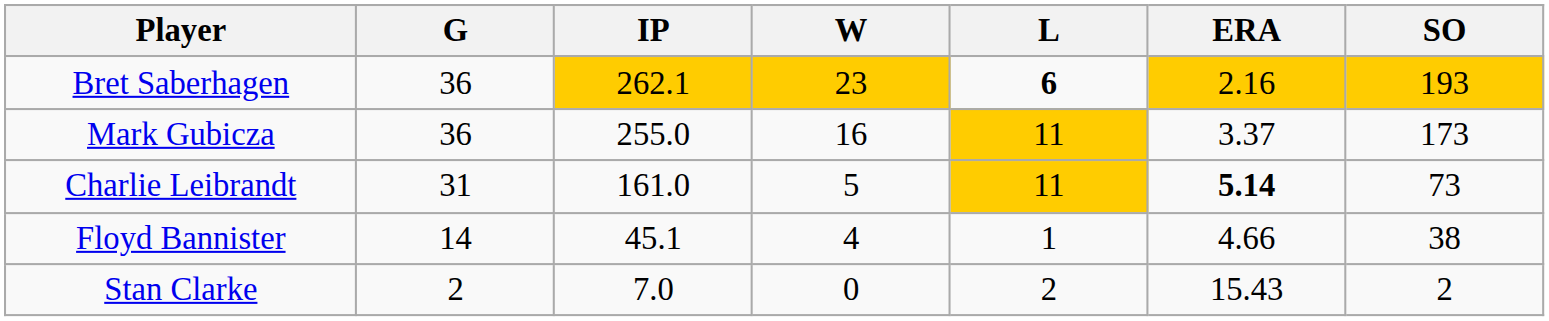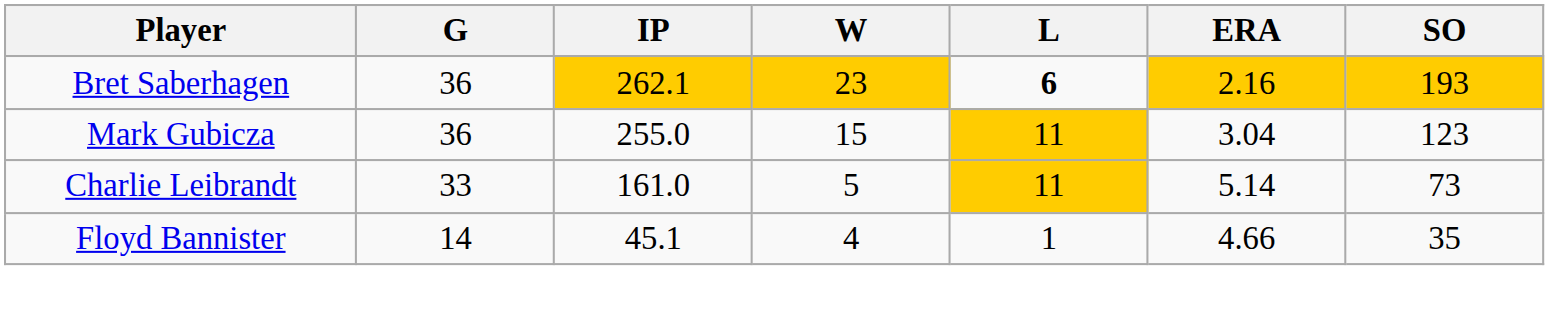(851, 133) 16 -> (851, 133) 15
(1247, 133) 3.37 -> (1247, 133) 3.04
(1445, 133) 173 -> (1445, 133) 123
(456, 185) 31 -> (456, 185) 33
(1247, 185) bold -> (1247, 185) normal
(1445, 237) 38 -> (1445, 237) 35
- row: (181, 289)
